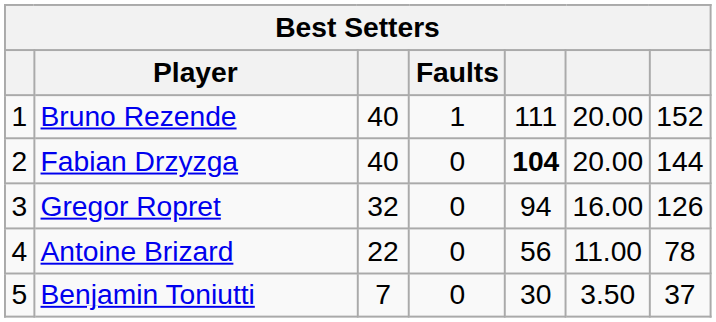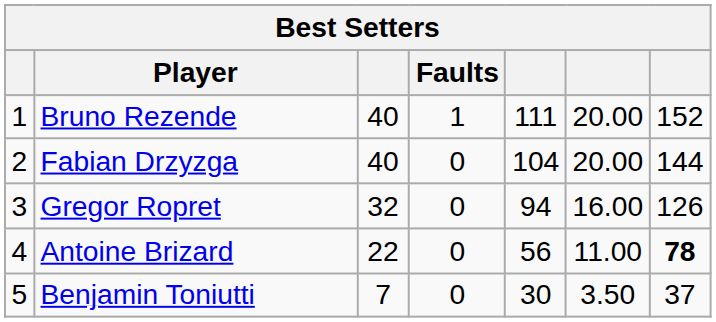(536, 161) bold -> (536, 161) normal
(680, 251) normal -> (680, 251) bold
